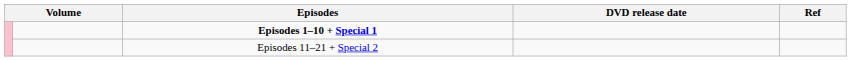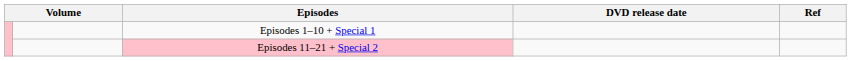(318, 30) bold -> (318, 30) normal
(318, 47) no background -> (318, 47) pink background
